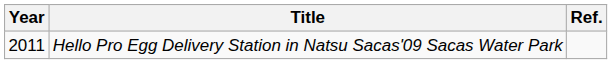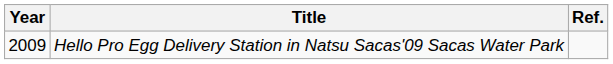(27, 44) 2011 -> (27, 44) 2009
